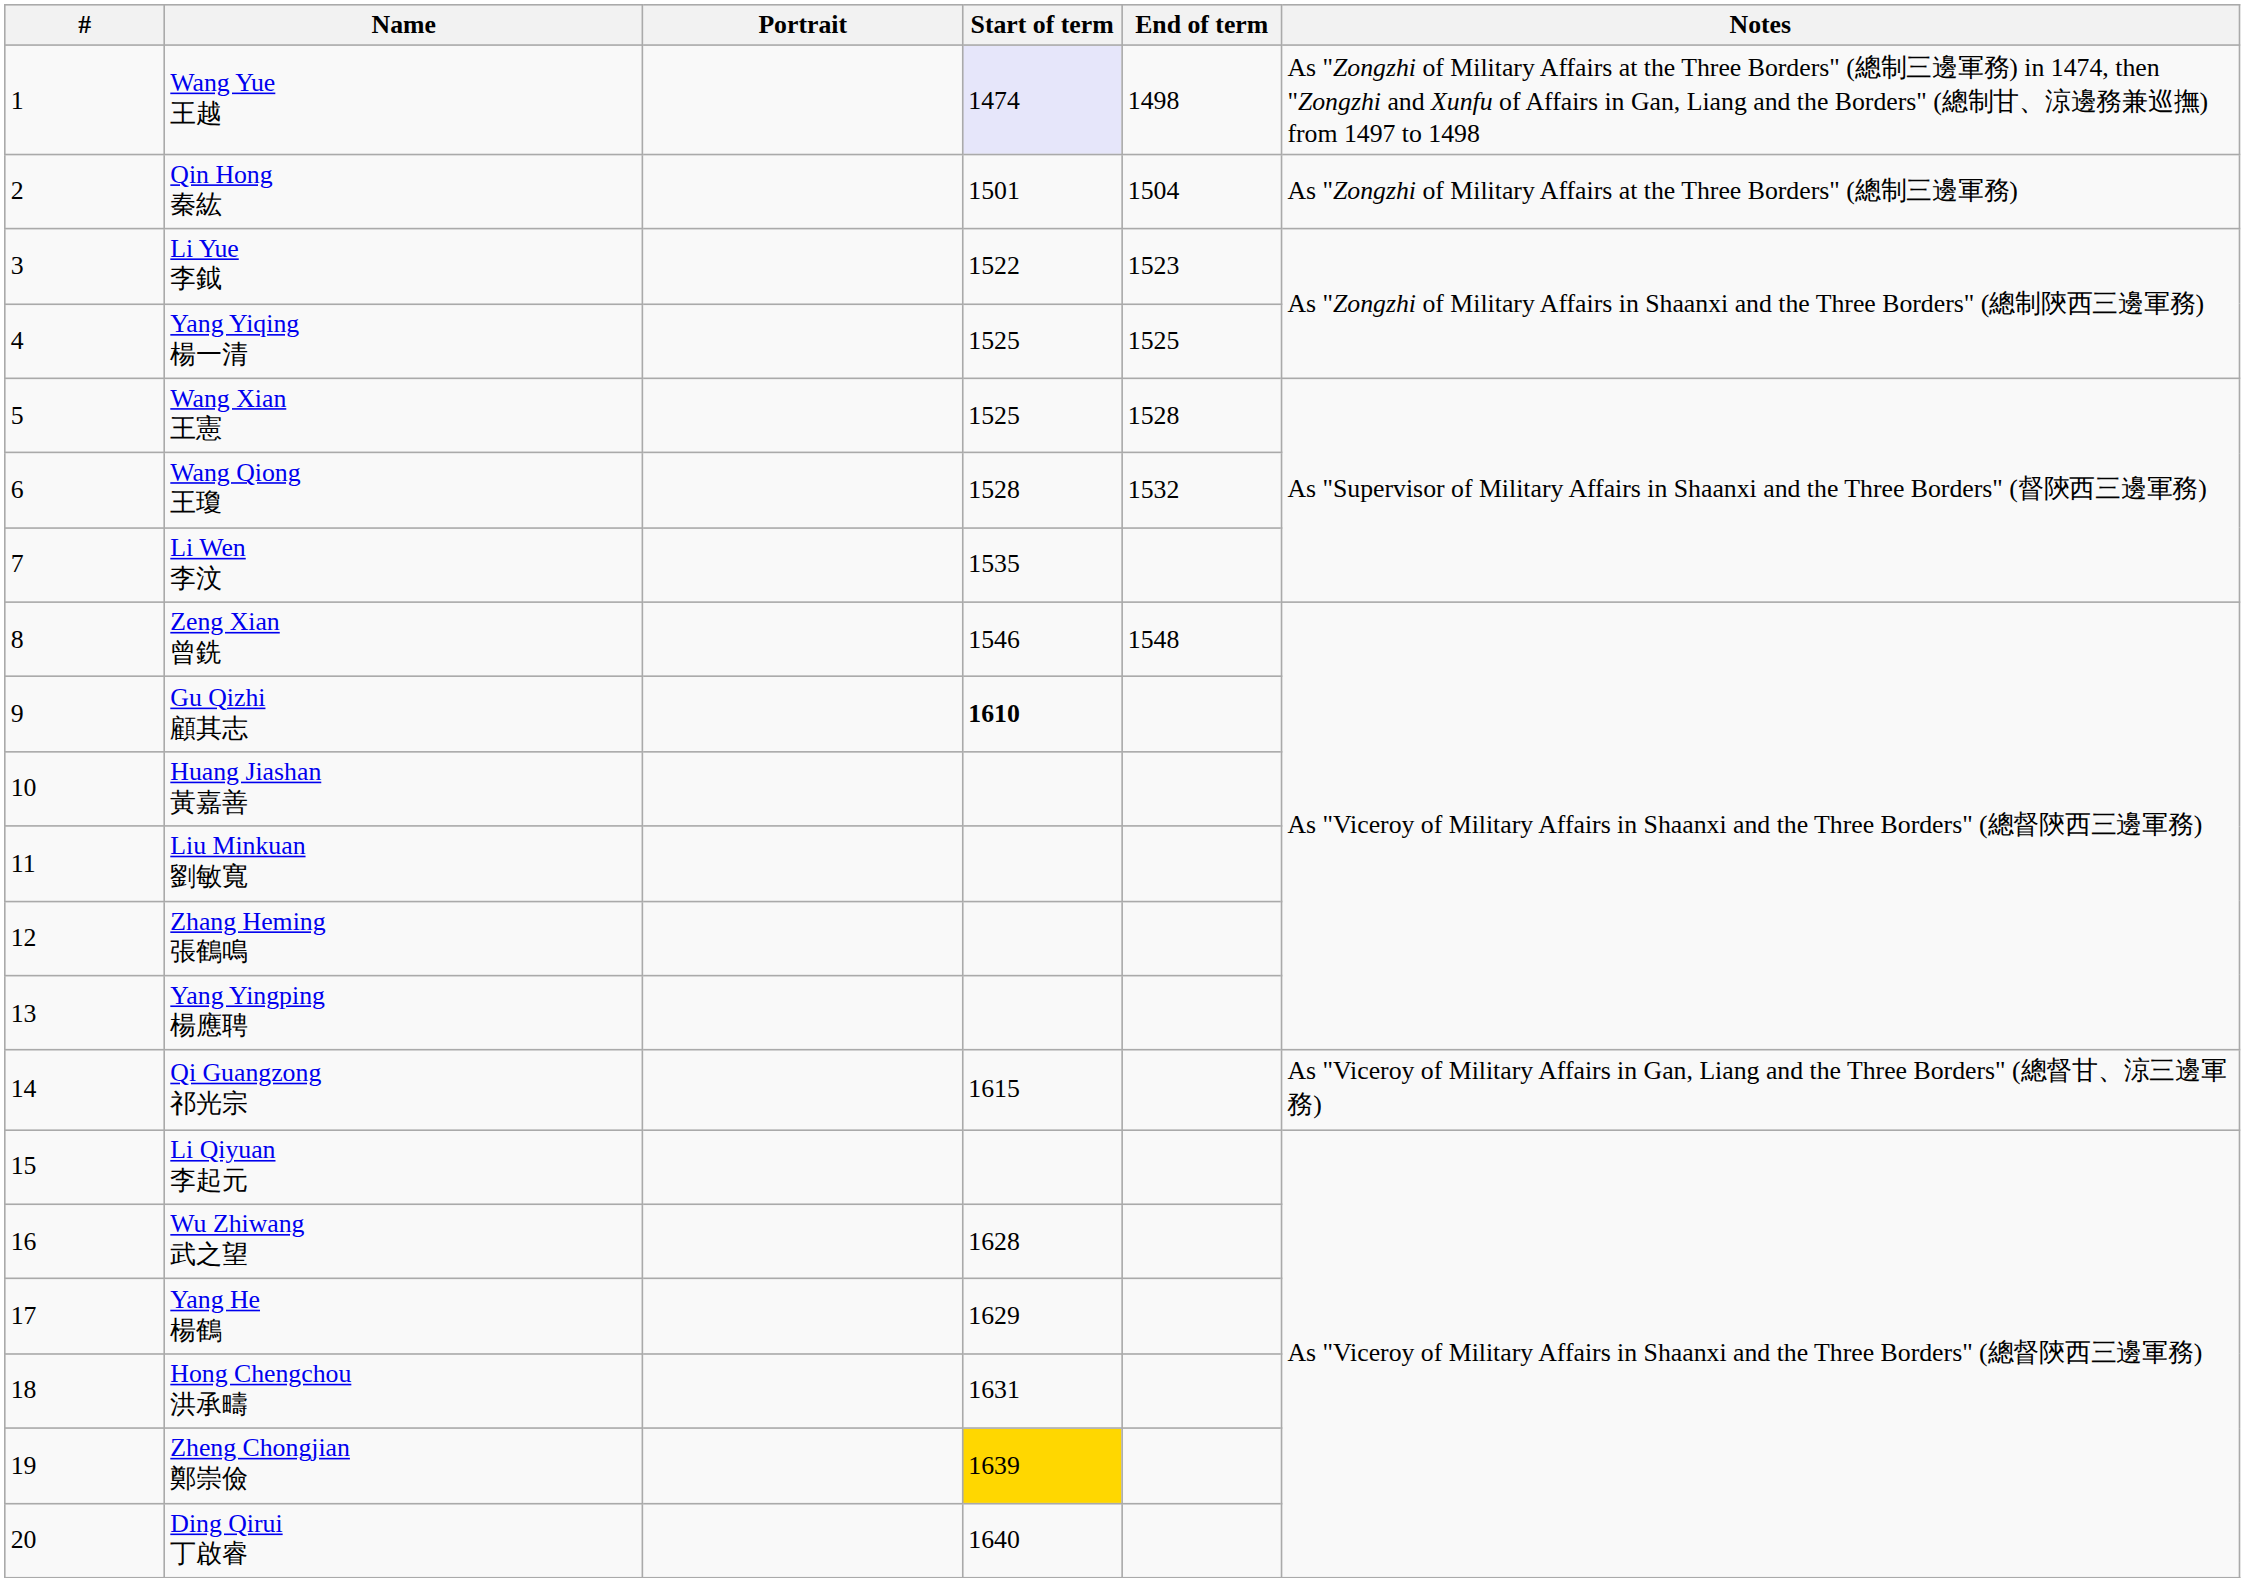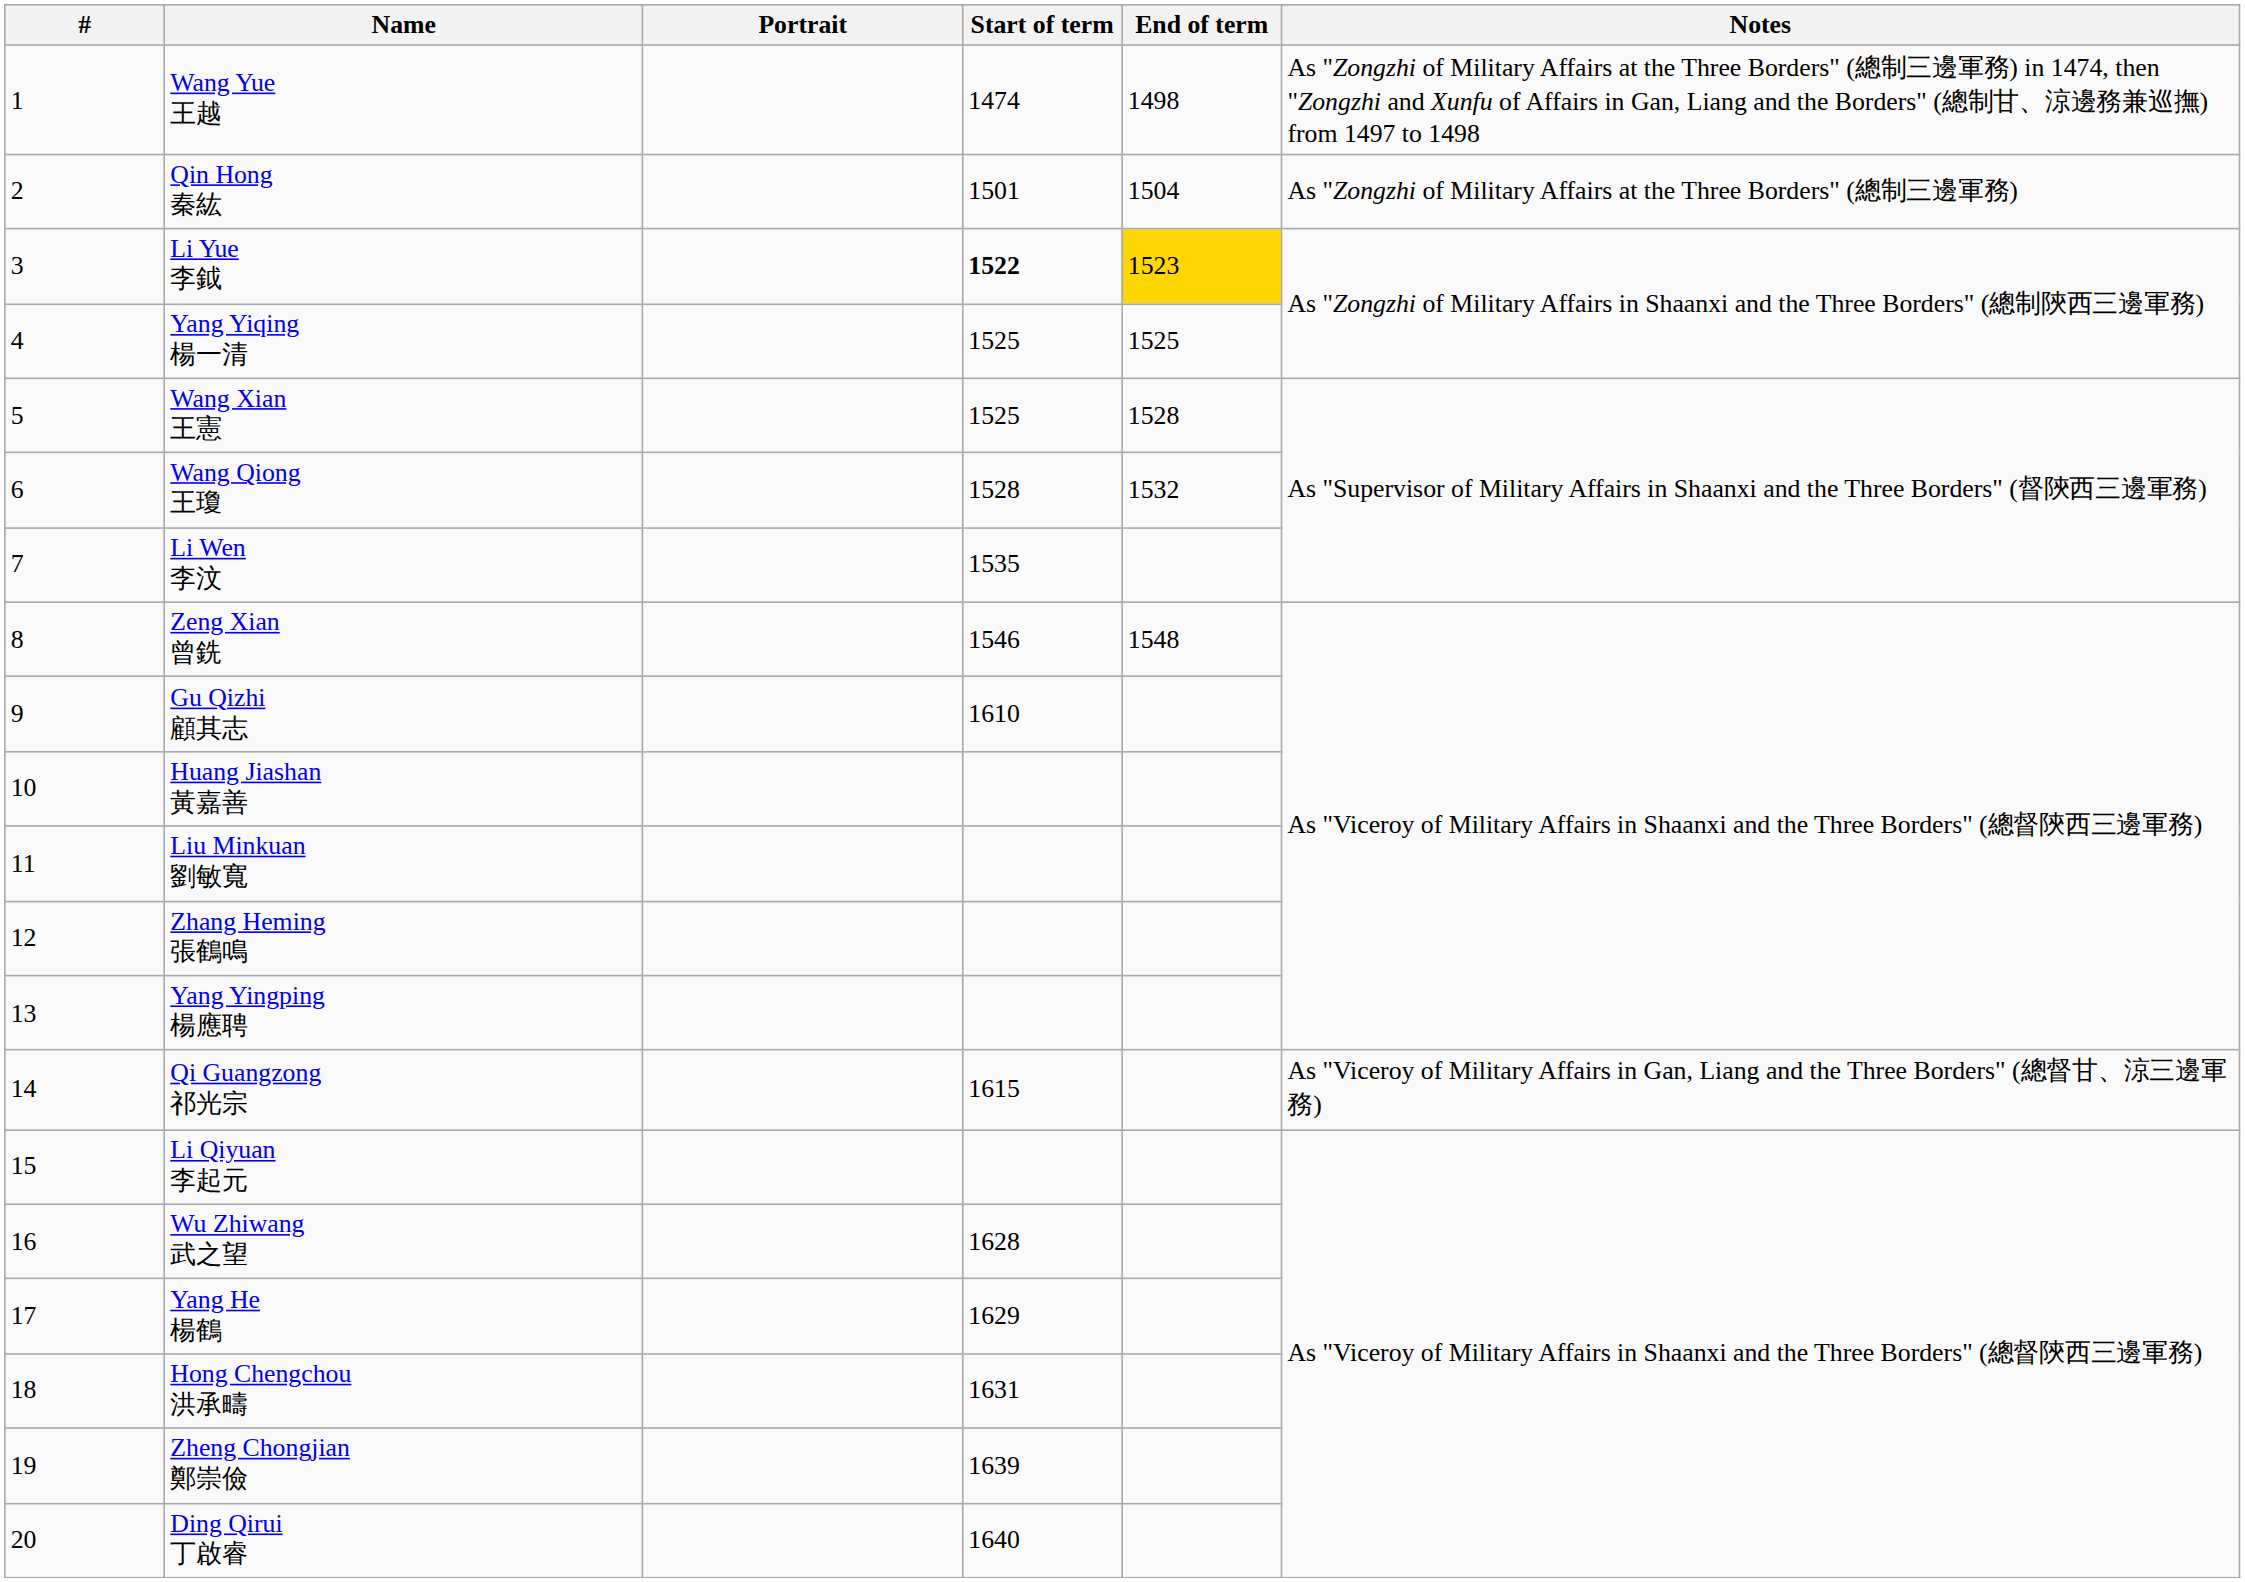(994, 99) lavender background -> (994, 99) no background
(994, 265) normal -> (994, 265) bold
(1154, 265) no background -> (1154, 265) gold background
(994, 713) bold -> (994, 713) normal
(994, 1465) gold background -> (994, 1465) no background
